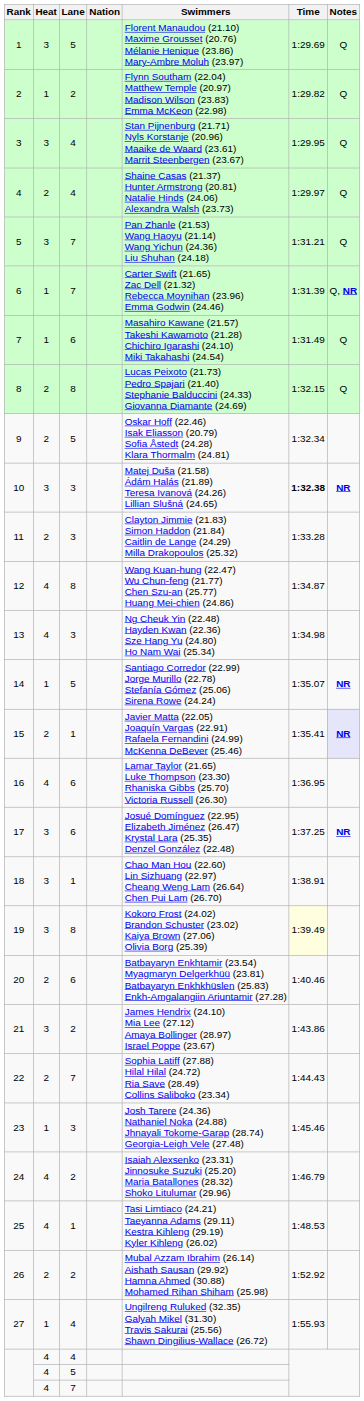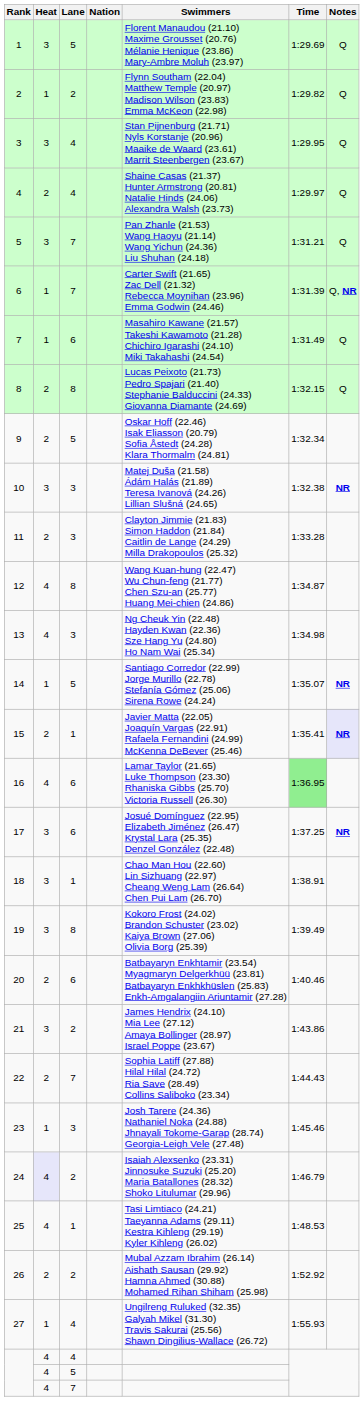(308, 487) bold -> (308, 487) normal
(308, 783) no background -> (308, 783) lightgreen background
(308, 930) lightyellow background -> (308, 930) no background
(46, 1176) no background -> (46, 1176) lavender background
